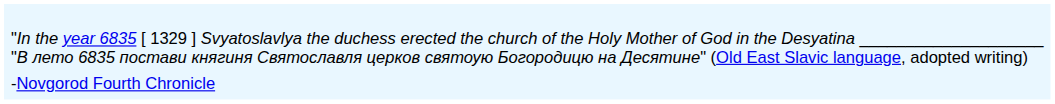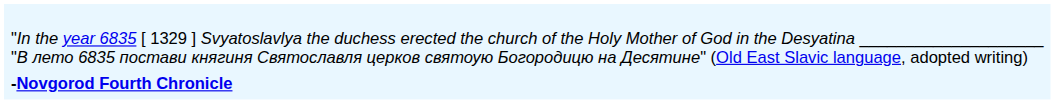(113, 83) normal -> (122, 83) bold
